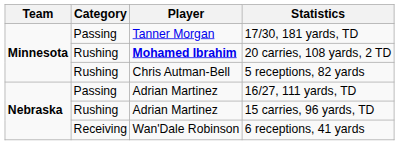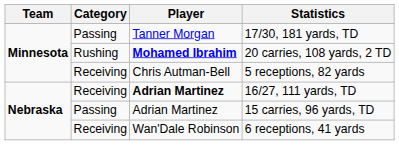(96, 72) Rushing -> (100, 72) Receiving
(95, 91) Passing -> (100, 91) Receiving
(175, 91) normal -> (178, 91) bold
(96, 110) Rushing -> (95, 110) Passing
